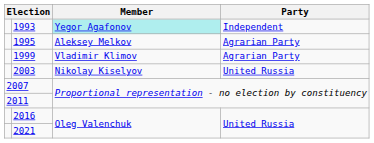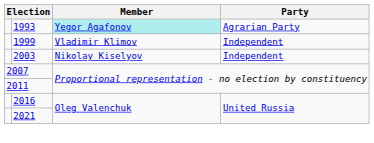(253, 27) Independent -> (261, 27) Agrarian Party
- row: (24, 41)
(261, 56) Agrarian Party -> (253, 41) Independent
(259, 71) United Russia -> (253, 56) Independent
